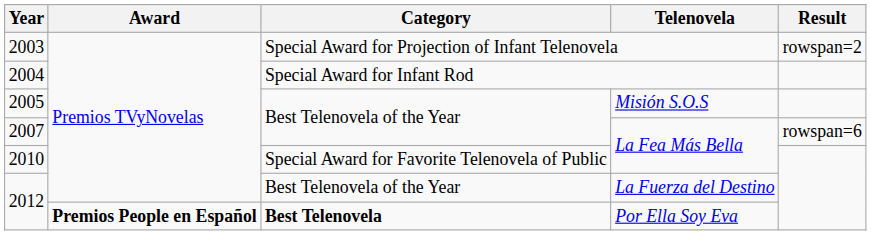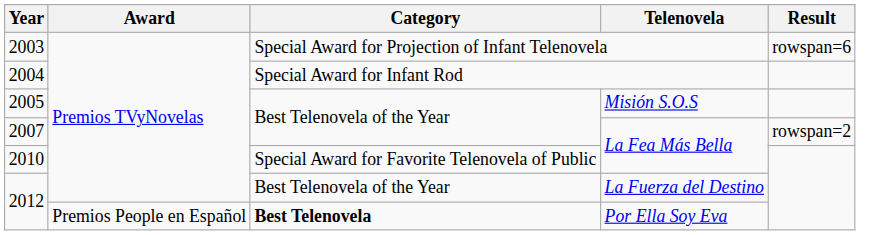(822, 46) rowspan=2 -> (812, 46) rowspan=6
(822, 131) rowspan=6 -> (812, 131) rowspan=2
(155, 215) bold -> (149, 215) normal
